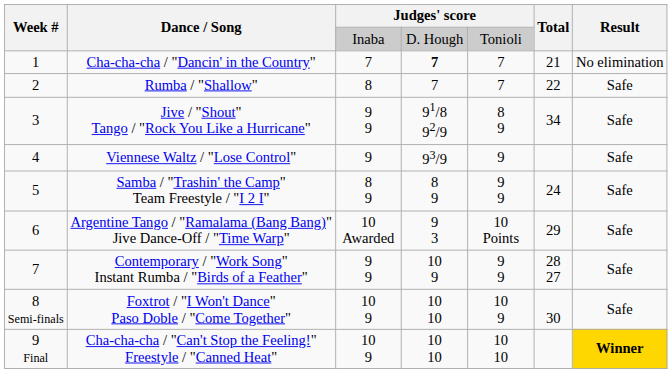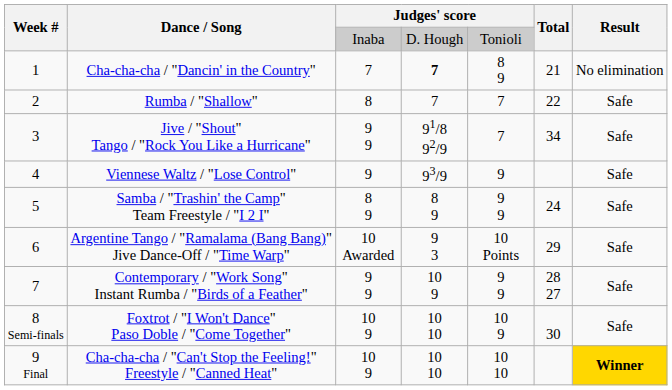(501, 62) 7 -> (501, 70) 8 9
(501, 120) 8 9 -> (501, 136) 7
